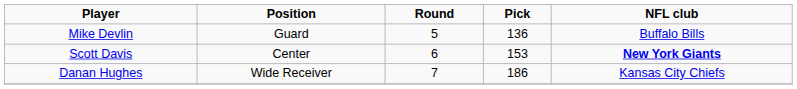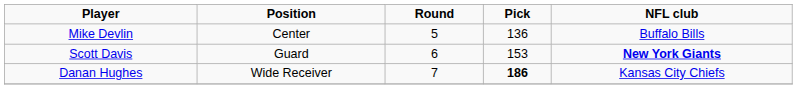(291, 34) Guard -> (291, 34) Center
(291, 53) Center -> (291, 53) Guard
(517, 73) normal -> (517, 73) bold
